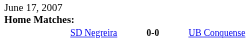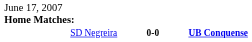(217, 33) normal -> (218, 33) bold
